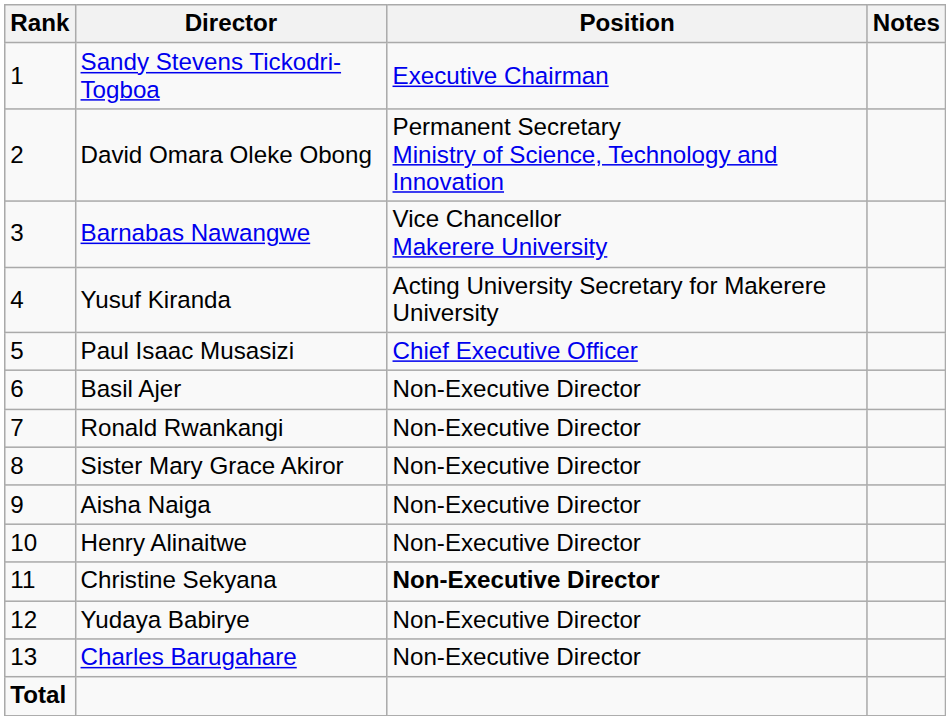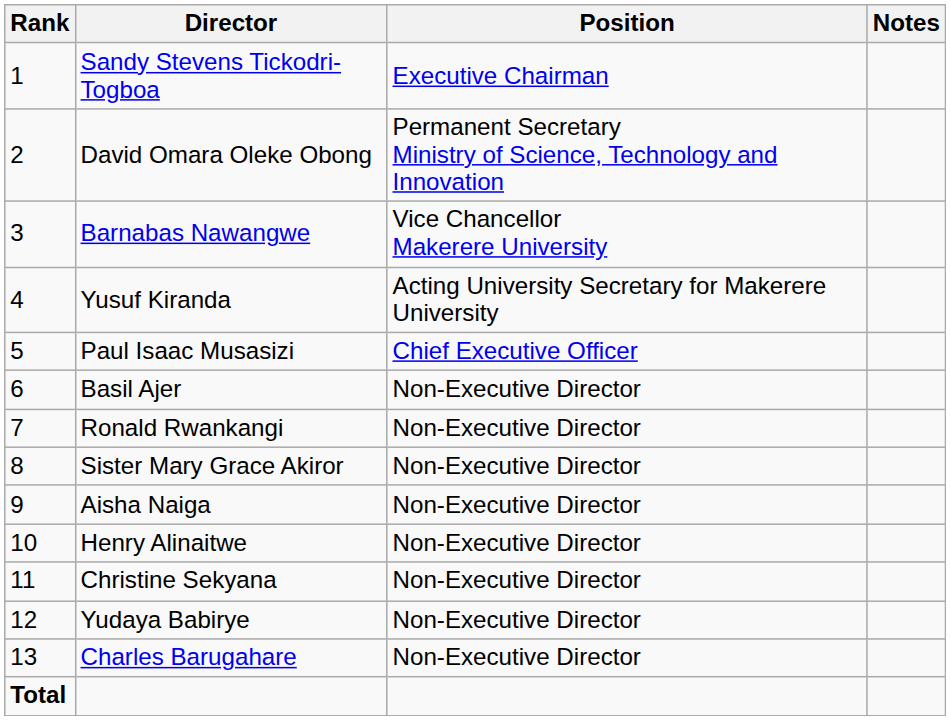(526, 581) bold -> (517, 581) normal
